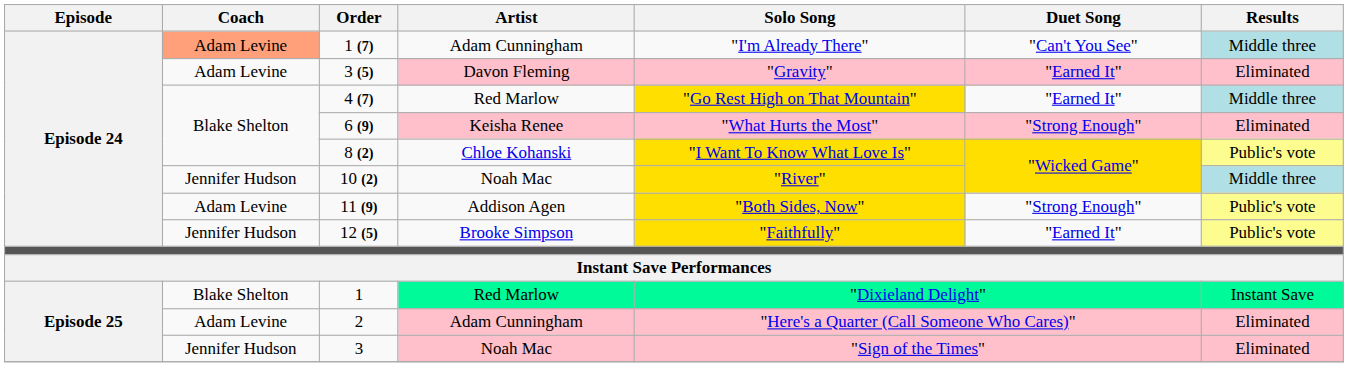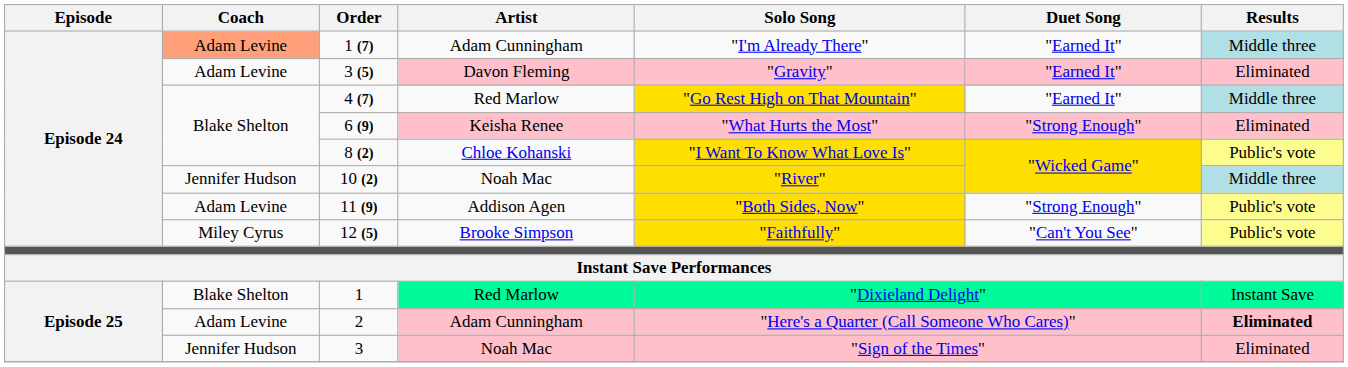(1083, 44) "Can't You See" -> (1083, 44) "Earned It"
(241, 233) Jennifer Hudson -> (241, 233) Miley Cyrus
(1083, 233) "Earned It" -> (1083, 233) "Can't You See"
(1272, 321) normal -> (1272, 321) bold
